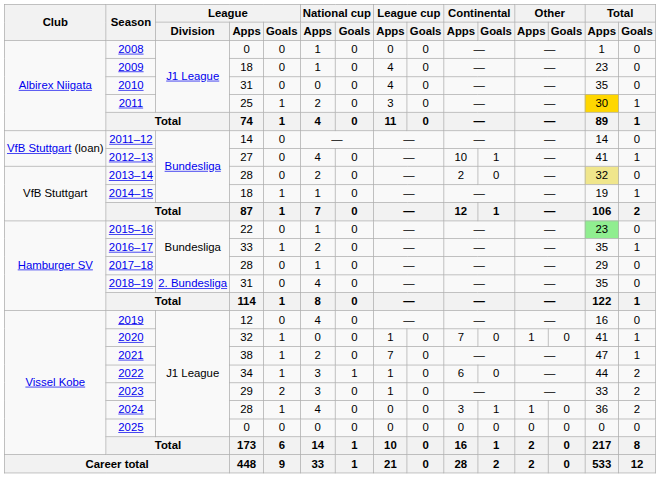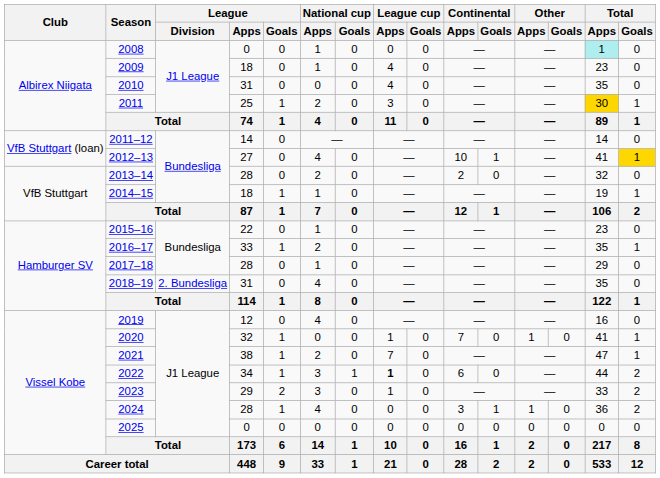(602, 49) no background -> (602, 49) paleturquoise background
(637, 157) no background -> (637, 157) gold background
(602, 175) khaki background -> (602, 175) no background
(602, 229) lightgreen background -> (602, 229) no background
(390, 373) normal -> (390, 373) bold
